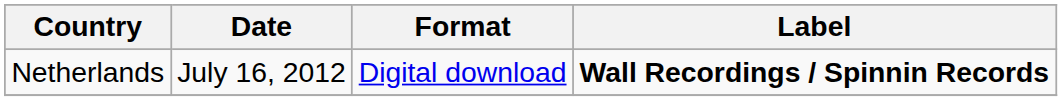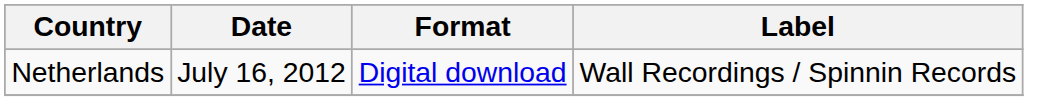(814, 71) bold -> (798, 71) normal
